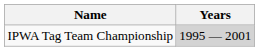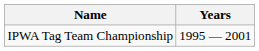(215, 35) lightgrey background -> (215, 35) no background
